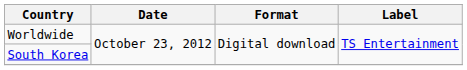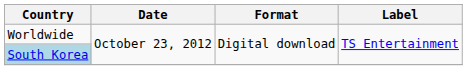(48, 54) no background -> (48, 54) lightblue background
